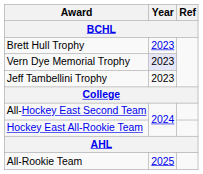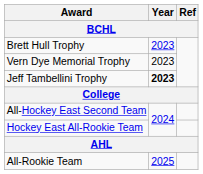(163, 62) lavender background -> (163, 62) no background
(163, 78) normal -> (163, 78) bold
